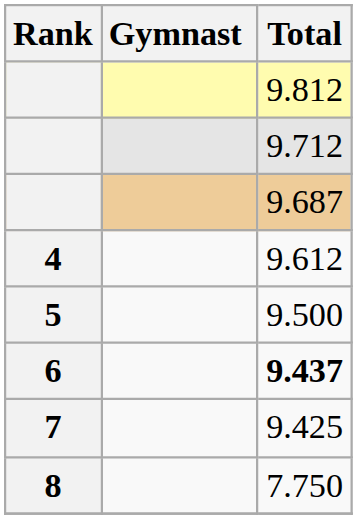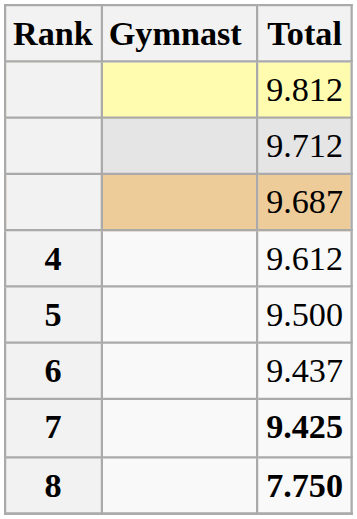(305, 371) bold -> (305, 371) normal
(305, 427) normal -> (305, 427) bold
(305, 484) normal -> (305, 484) bold
